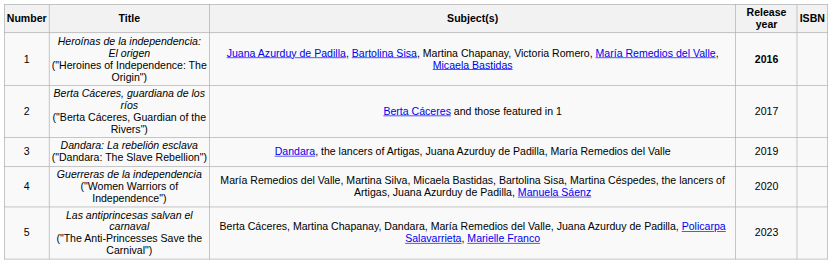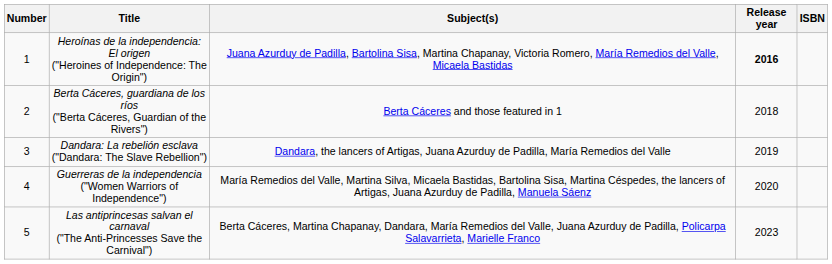(767, 111) 2017 -> (767, 111) 2018
